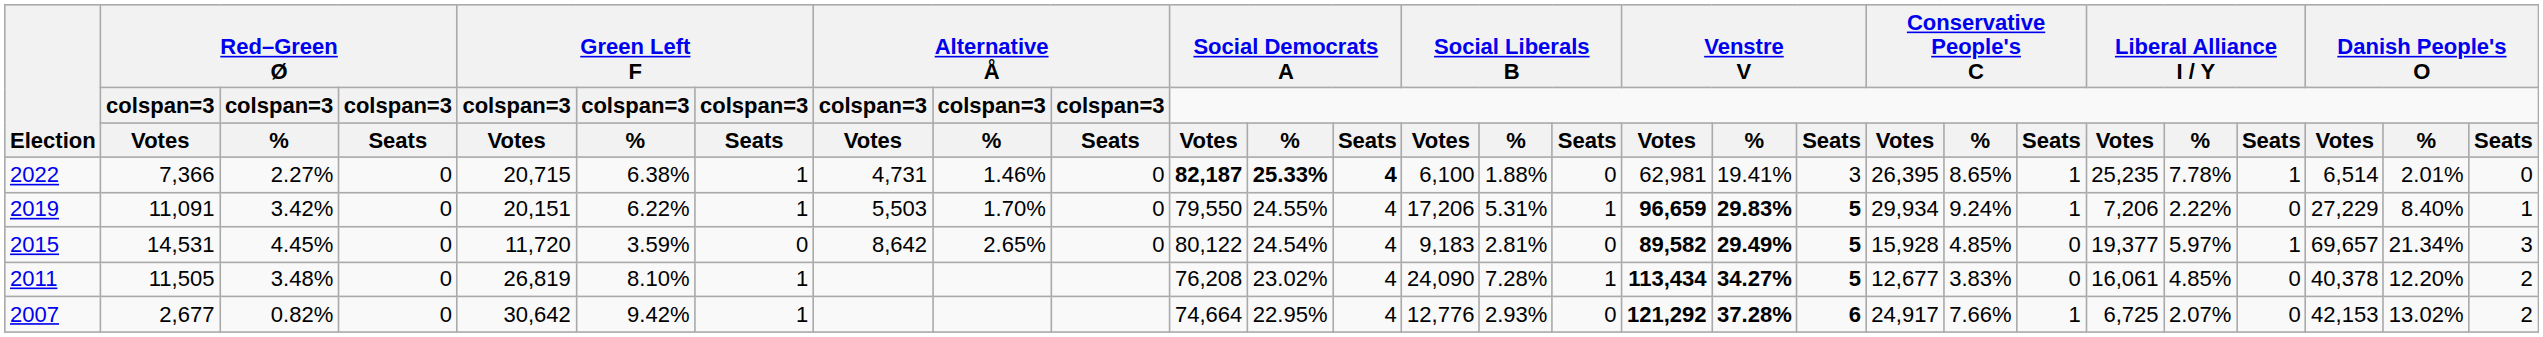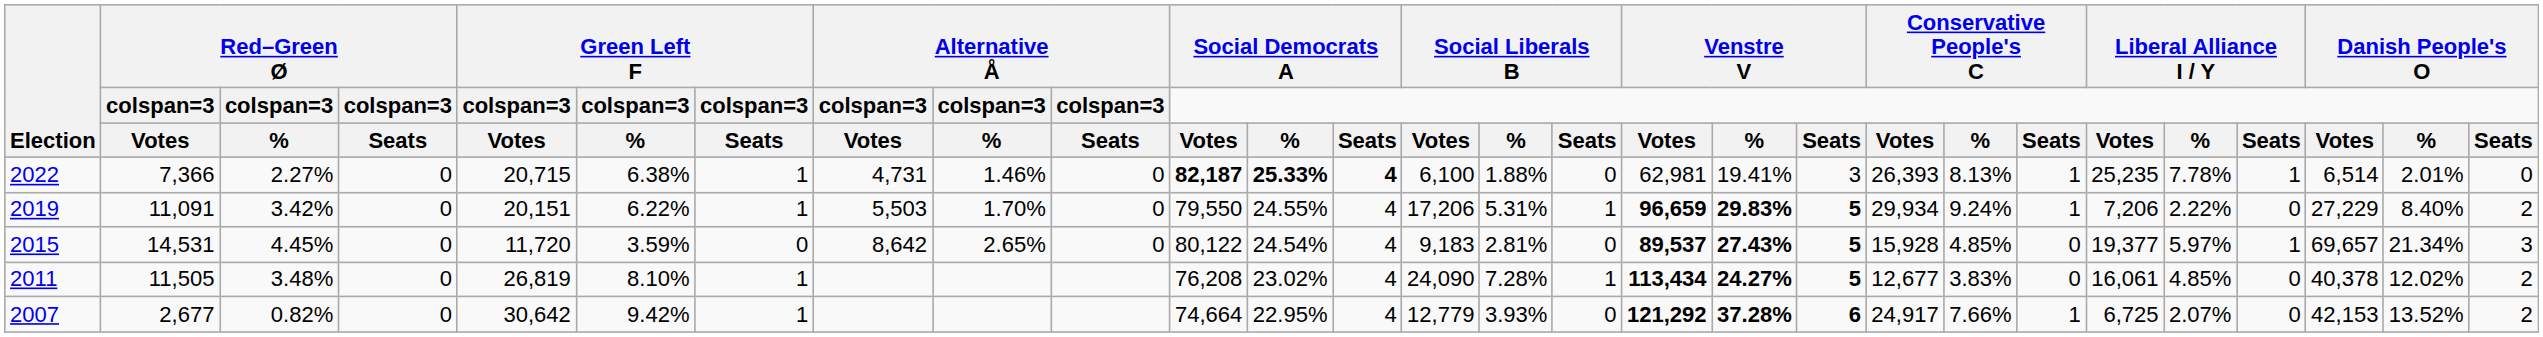(1905, 175) 26,395 -> (1905, 175) 26,393
(1980, 175) 8.65% -> (1980, 175) 8.13%
(2527, 209) 1 -> (2527, 209) 2
(1673, 244) 89,582 -> (1673, 244) 89,537
(1754, 244) 29.49% -> (1754, 244) 27.43%
(1754, 279) 34.27% -> (1754, 279) 24.27%
(2426, 279) 12.20% -> (2426, 279) 12.02%
(1441, 313) 12,776 -> (1441, 313) 12,779
(1516, 313) 2.93% -> (1516, 313) 3.93%
(2426, 313) 13.02% -> (2426, 313) 13.52%
